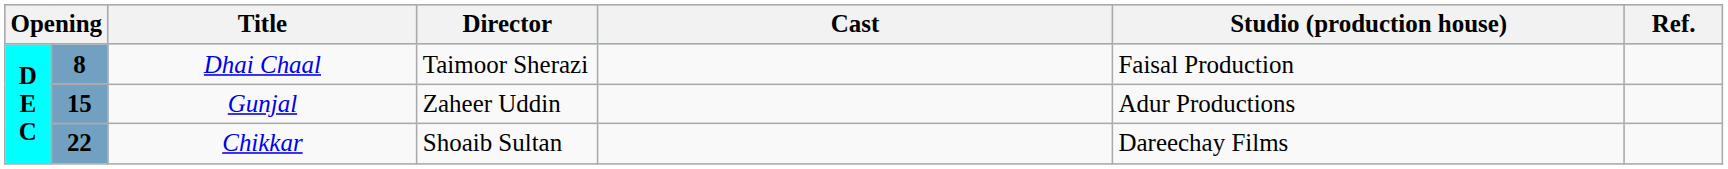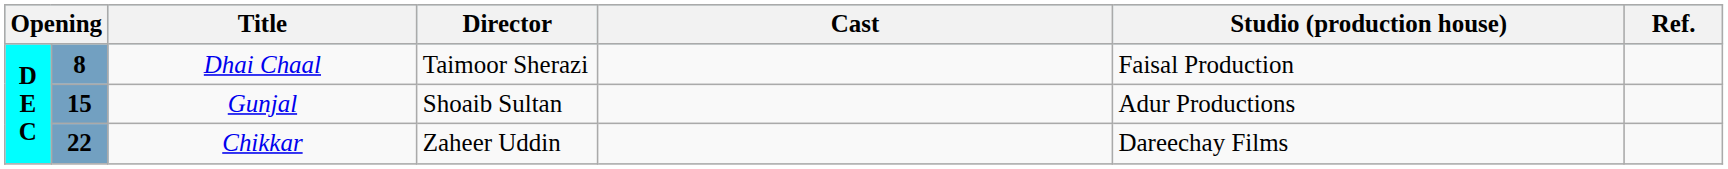(492, 103) Zaheer Uddin -> (492, 103) Shoaib Sultan
(492, 143) Shoaib Sultan -> (492, 143) Zaheer Uddin
